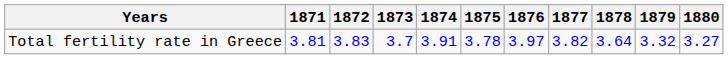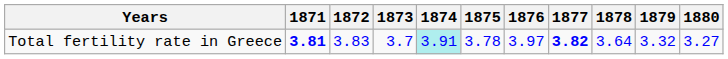(308, 42) normal -> (308, 42) bold
(439, 42) no background -> (439, 42) paleturquoise background
(570, 42) normal -> (570, 42) bold
